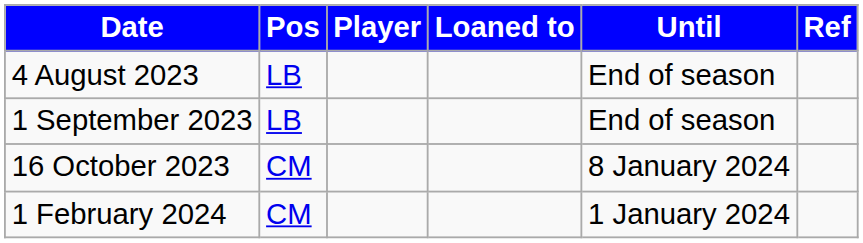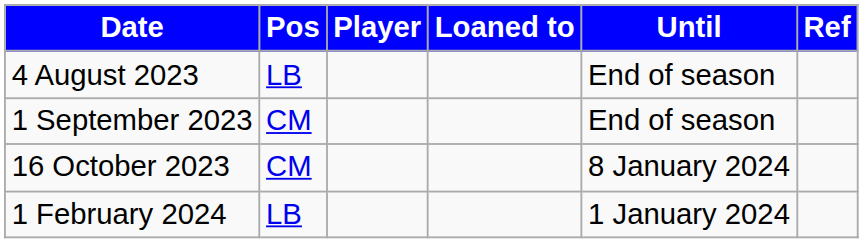(284, 120) LB -> (289, 120) CM
(289, 213) CM -> (284, 213) LB
